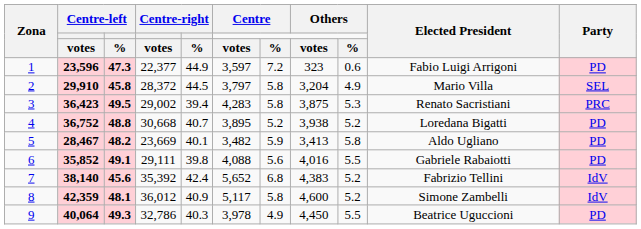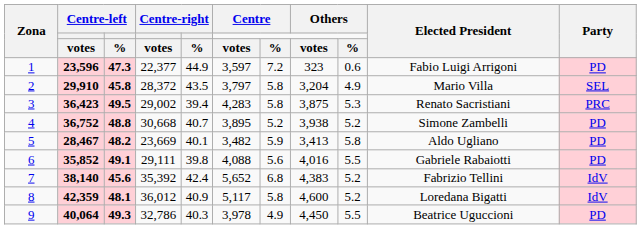(197, 85) 44.5 -> (197, 85) 43.5
(463, 122) Loredana Bigatti -> (463, 122) Simone Zambelli
(463, 196) Simone Zambelli -> (463, 196) Loredana Bigatti
